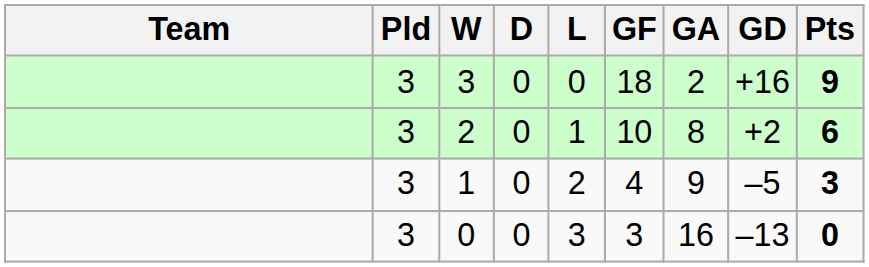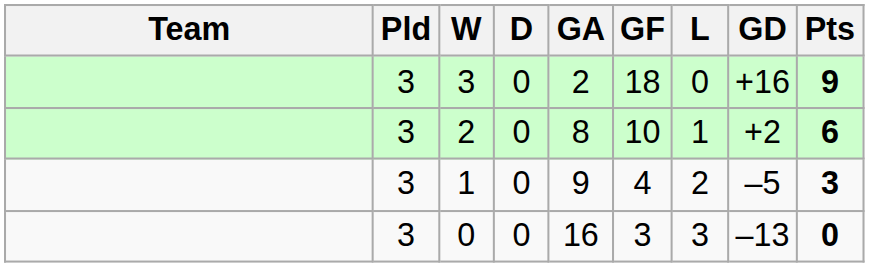columns swapped: (577, 30) <-> (696, 30)
